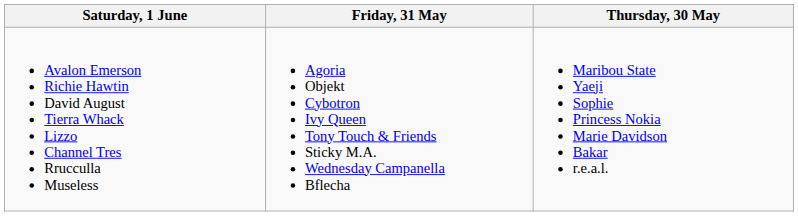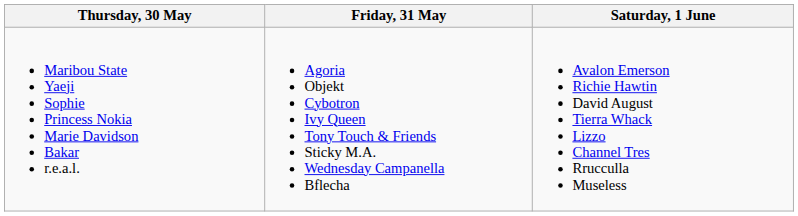columns swapped: (663, 16) <-> (135, 16)
